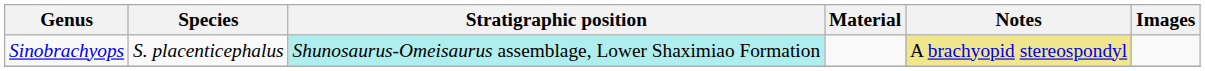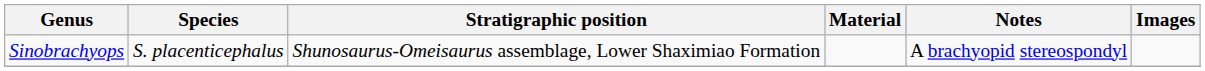(556, 50) paleturquoise background -> (556, 50) no background
(1019, 50) khaki background -> (1019, 50) no background
